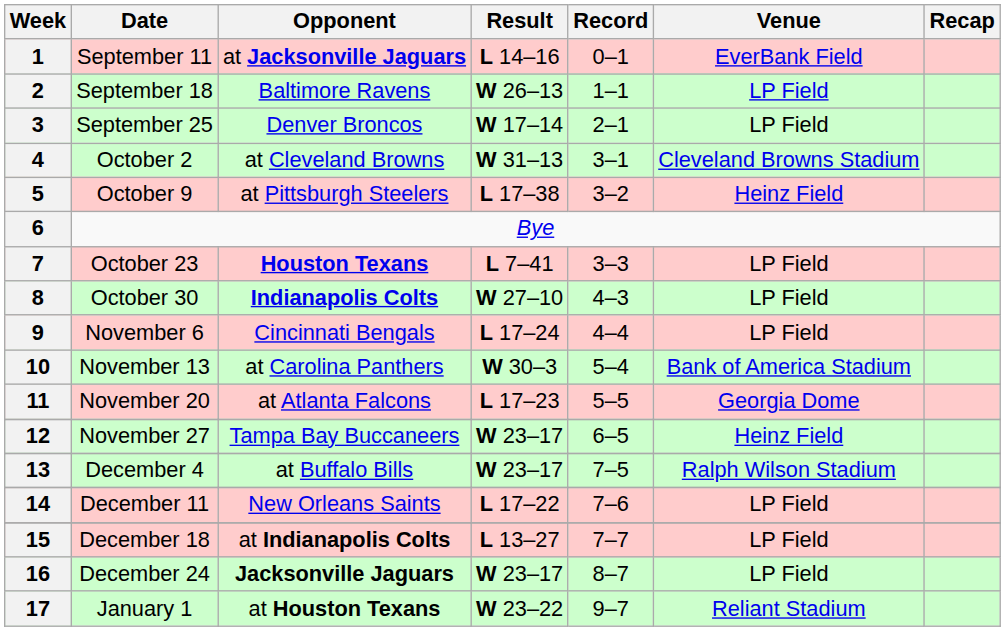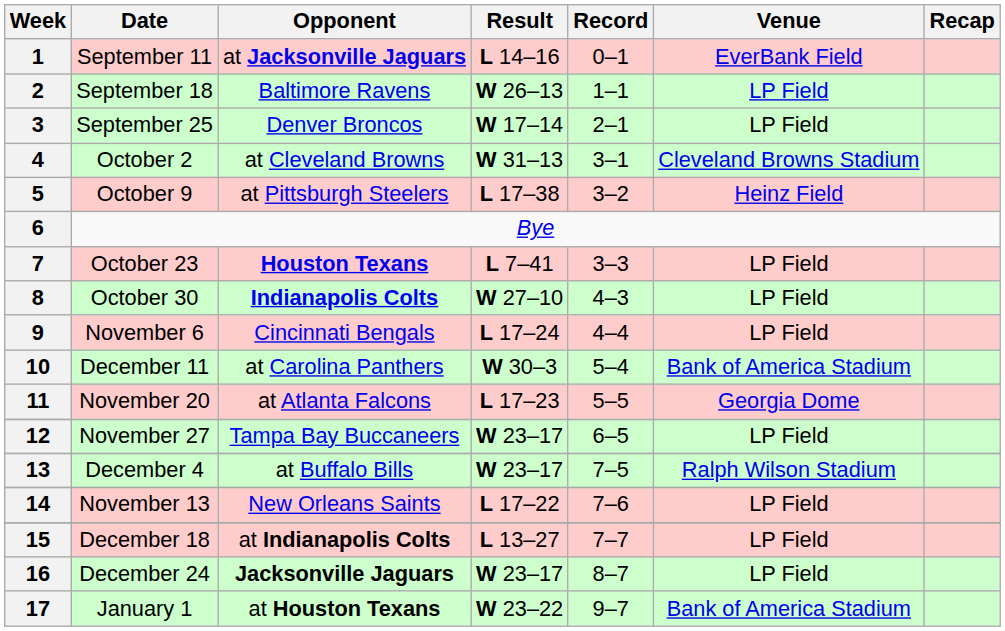(145, 366) November 13 -> (145, 366) December 11
(789, 435) Heinz Field -> (789, 435) LP Field
(145, 504) December 11 -> (145, 504) November 13
(789, 608) Reliant Stadium -> (789, 608) Bank of America Stadium
